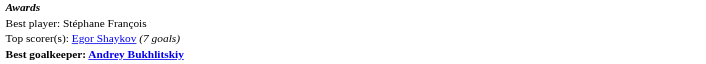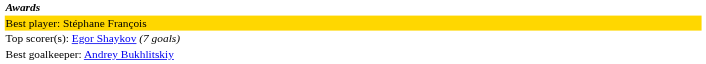(76, 23) no background -> (76, 23) gold background
(95, 54) bold -> (90, 54) normal
